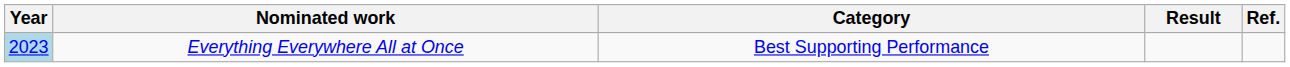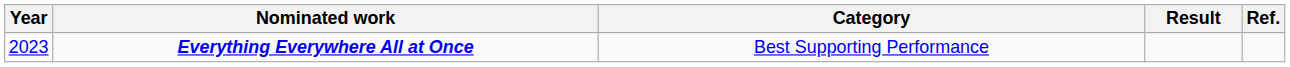(29, 47) lightblue background -> (29, 47) no background
(326, 47) normal -> (326, 47) bold
